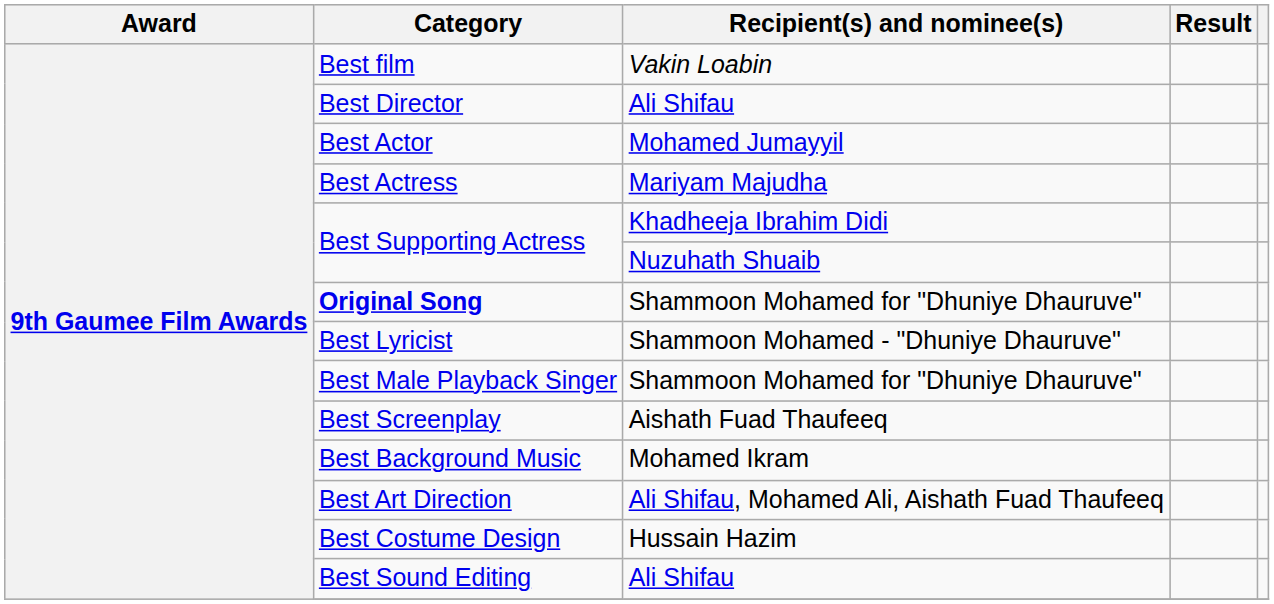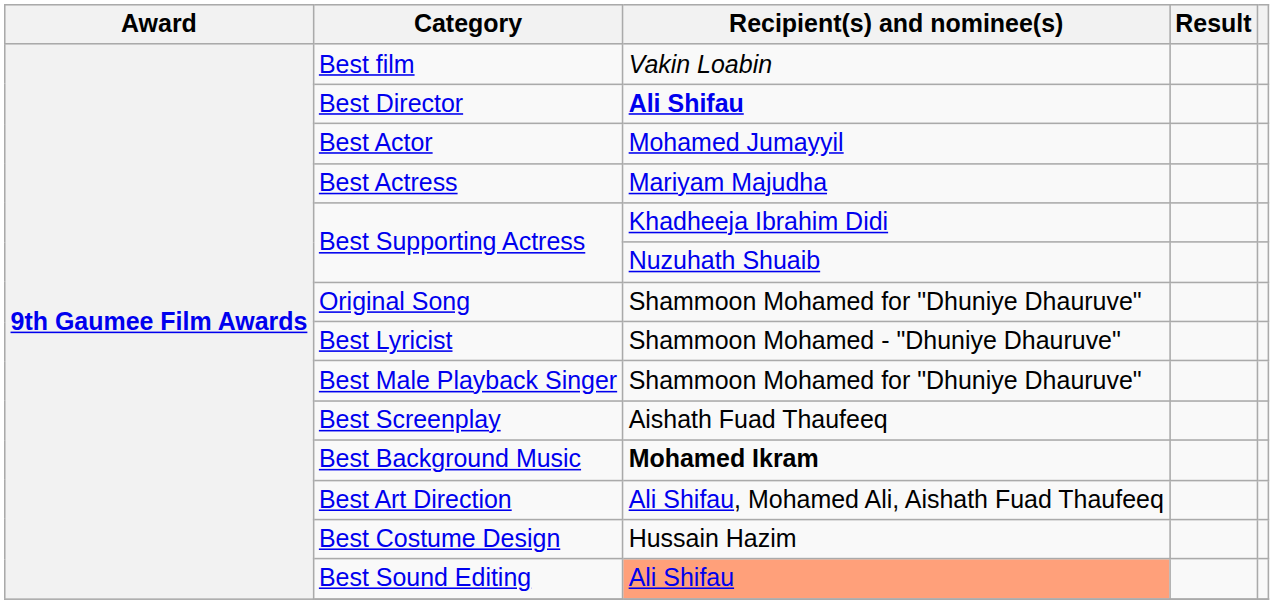(681, 103) normal -> (686, 103) bold
(401, 301) bold -> (394, 301) normal
(719, 459) normal -> (724, 459) bold
(681, 578) no background -> (681, 578) lightsalmon background
